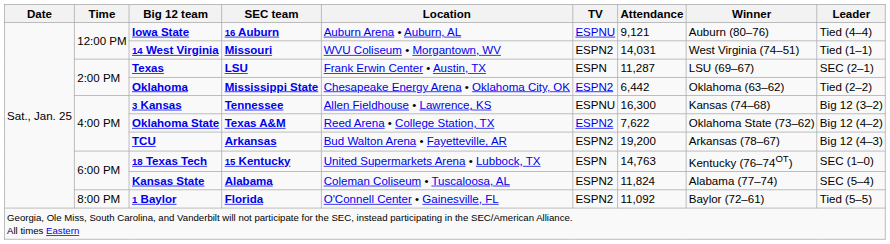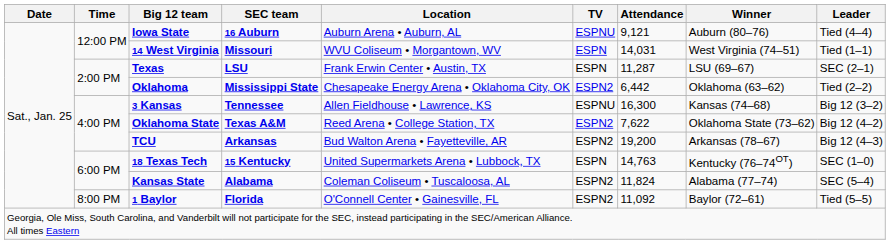(594, 50) ESPN2 -> (591, 50) ESPN
